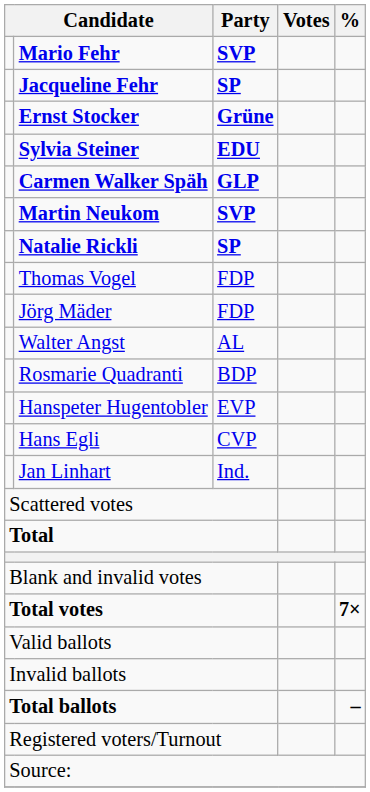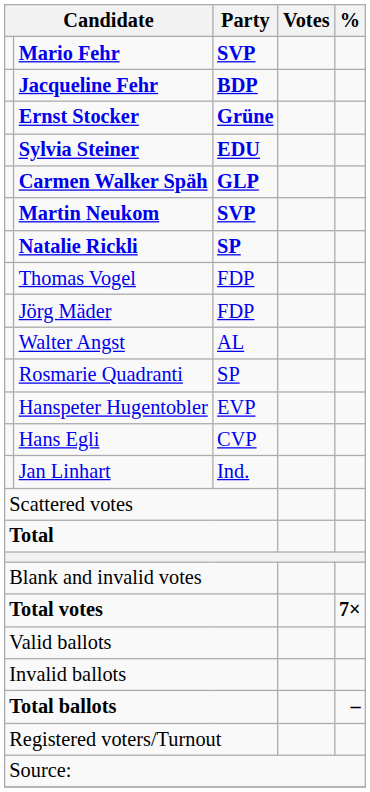(229, 85) SP -> (237, 85) BDP
(237, 375) BDP -> (228, 375) SP
